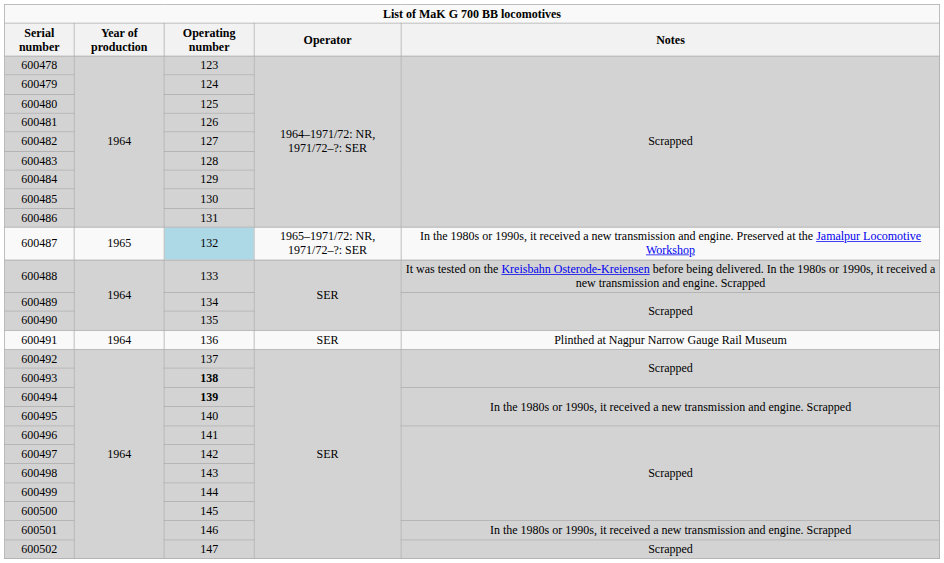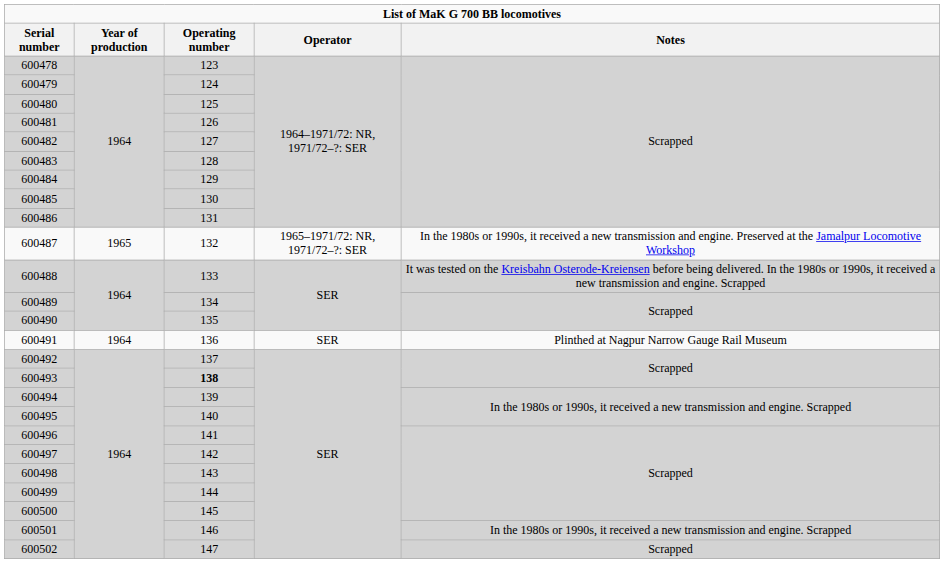(209, 243) lightblue background -> (209, 243) no background
(209, 397) bold -> (209, 397) normal
